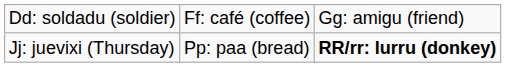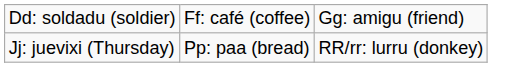(407, 47) bold -> (401, 47) normal
